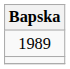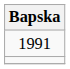(35, 43) 1989 -> (35, 43) 1991
